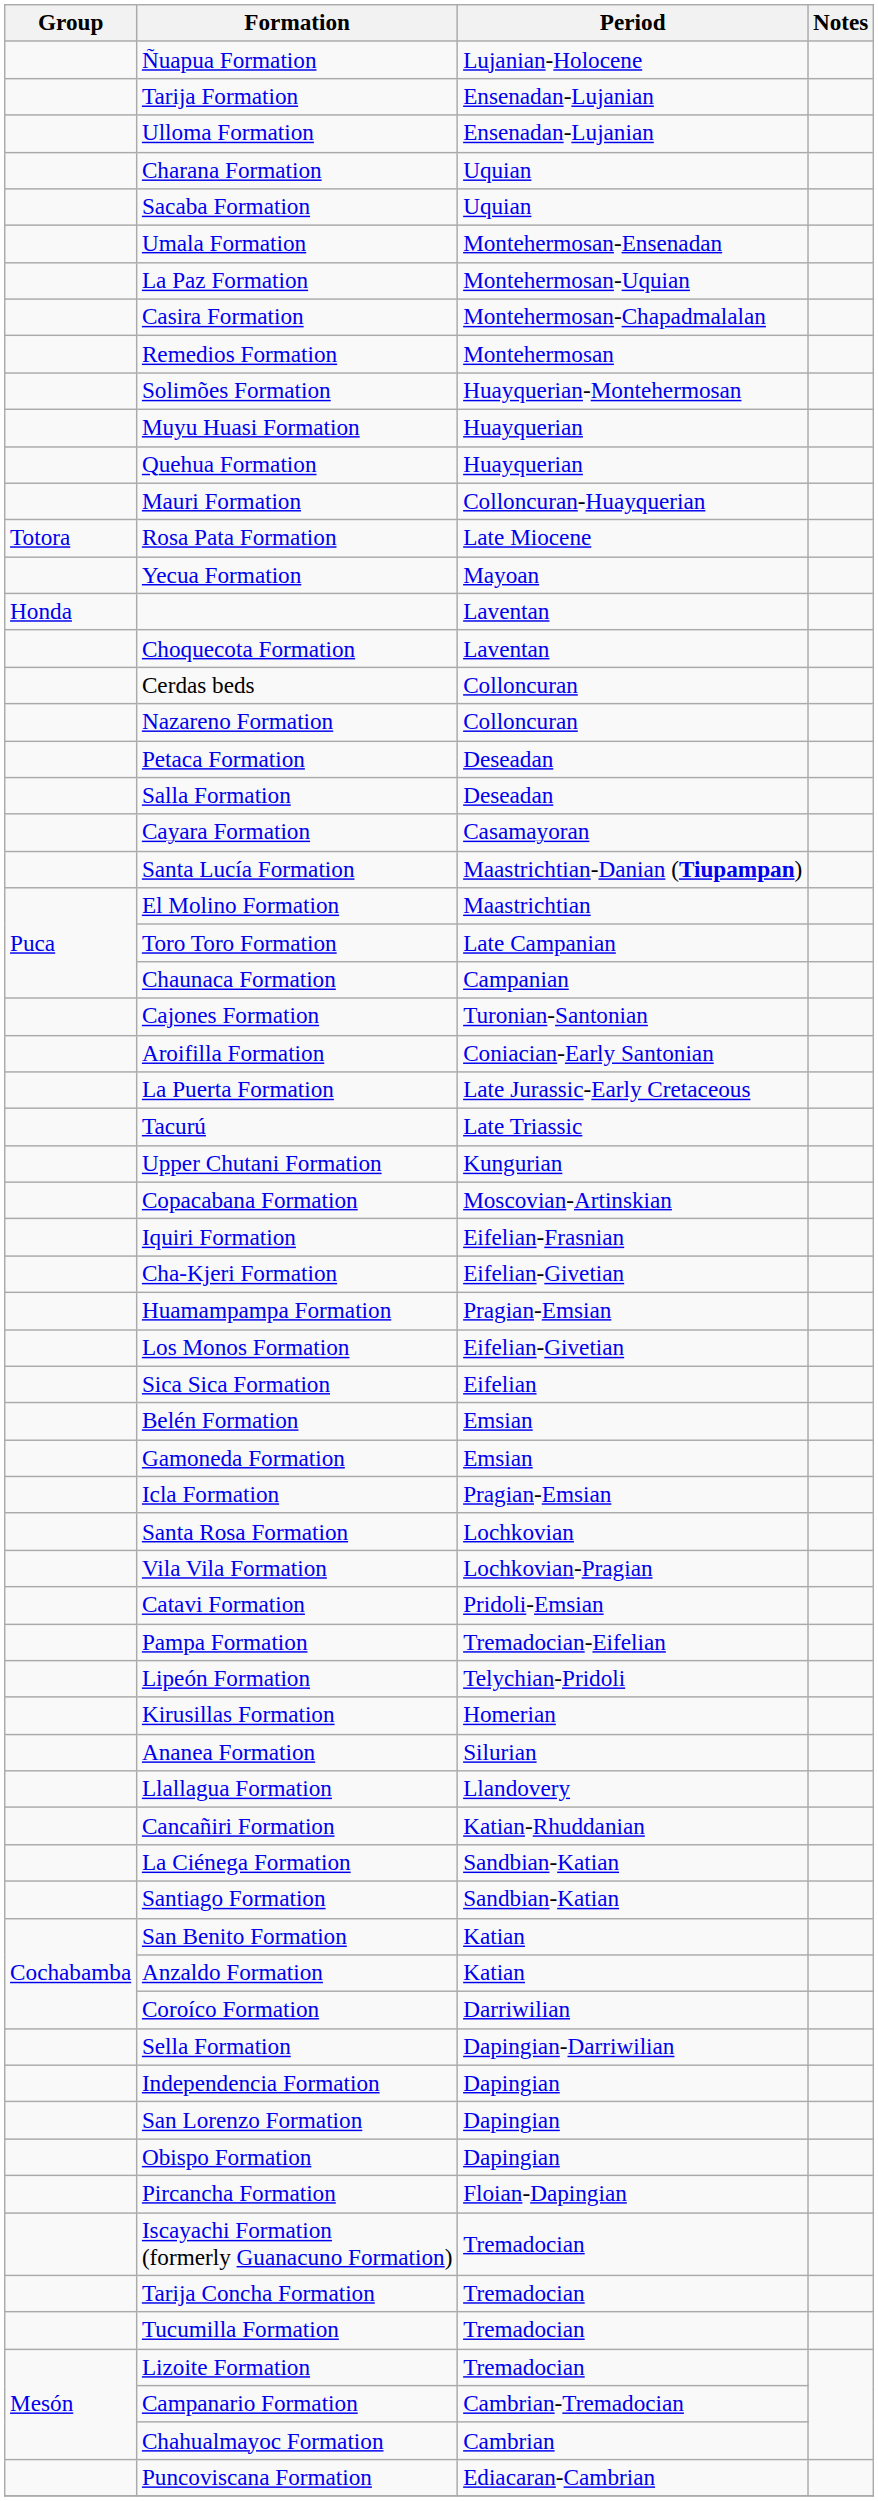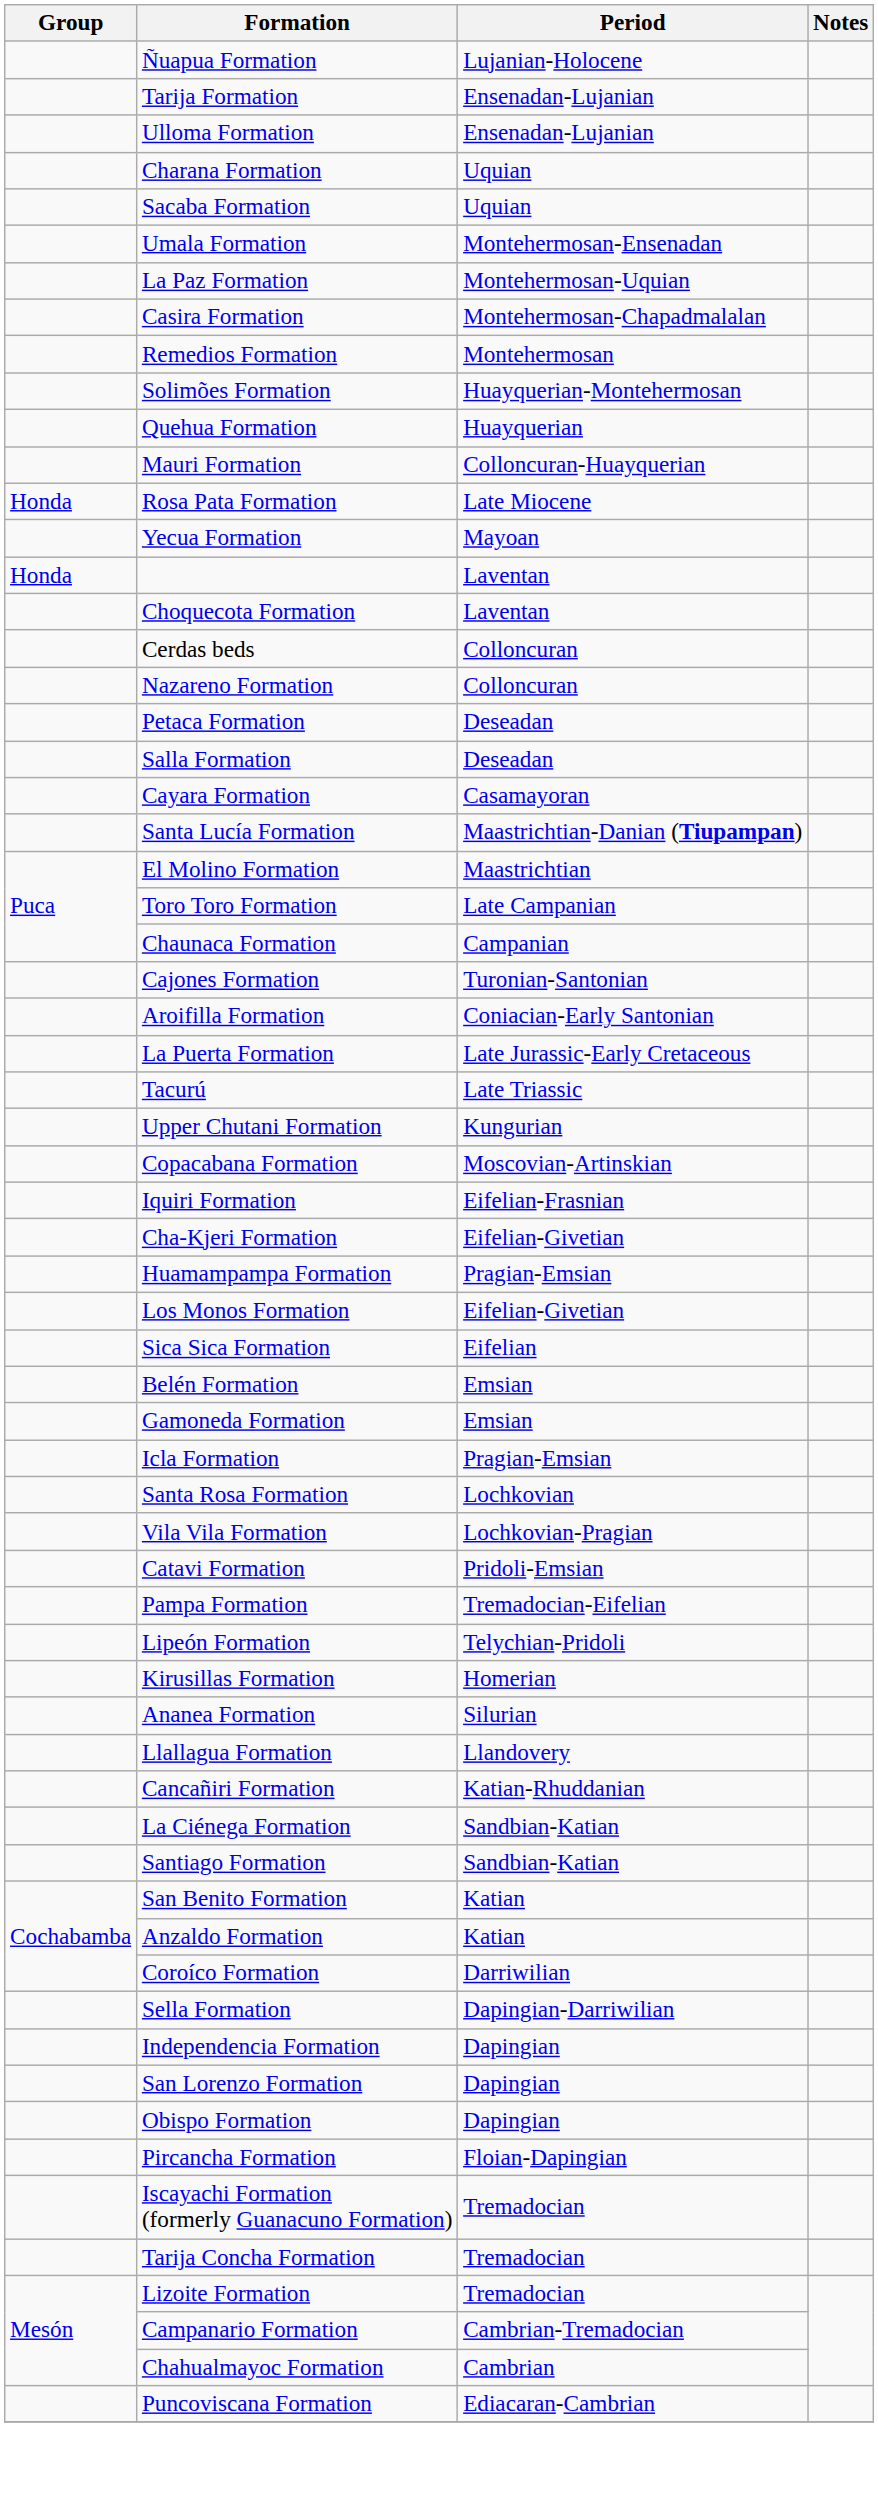- row: (251, 427)
(40, 538) Totora -> (41, 501) Honda
- row: (240, 2330)
